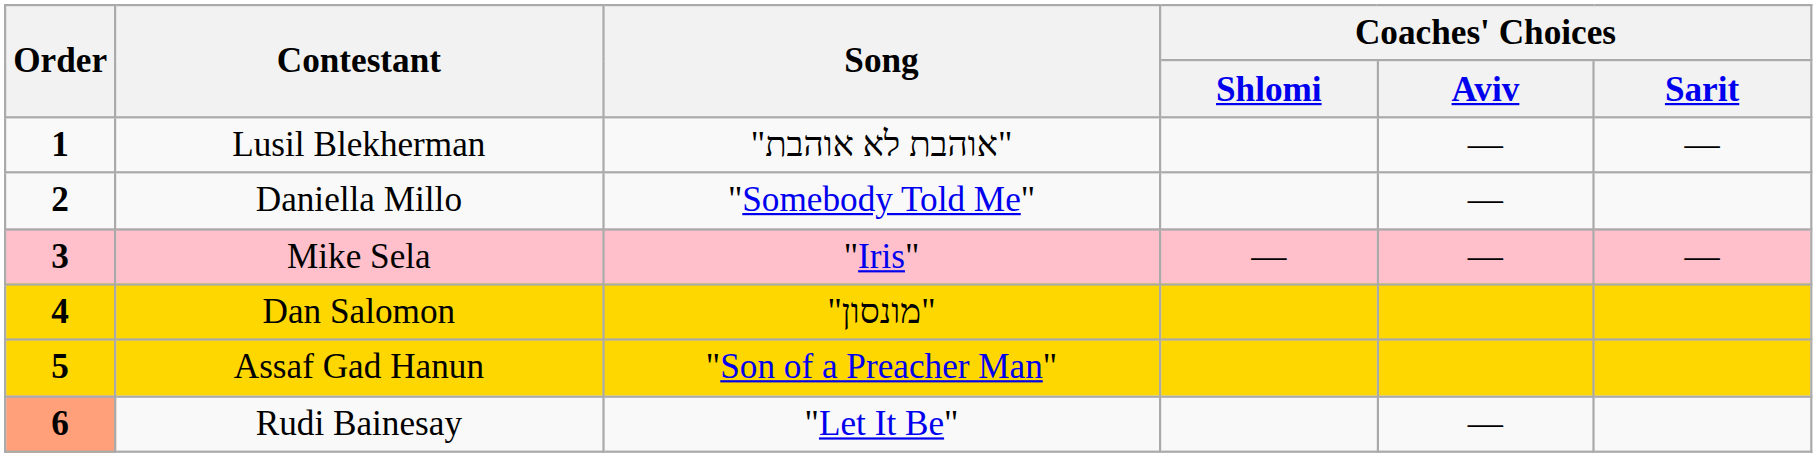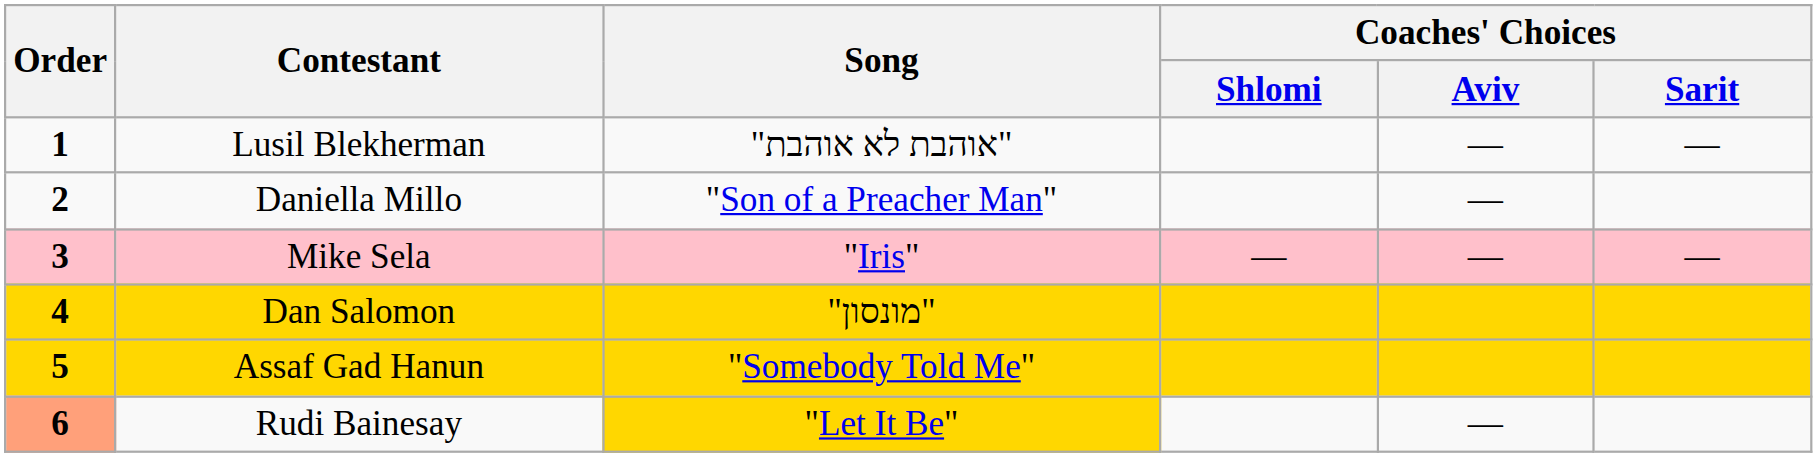(882, 199) "Somebody Told Me" -> (882, 199) "Son of a Preacher Man"
(882, 367) "Son of a Preacher Man" -> (882, 367) "Somebody Told Me"
(882, 423) no background -> (882, 423) gold background
